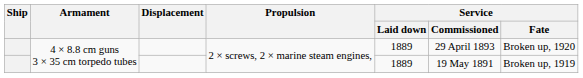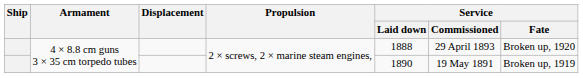(402, 47) 1889 -> (402, 47) 1888
(402, 64) 1889 -> (402, 64) 1890
